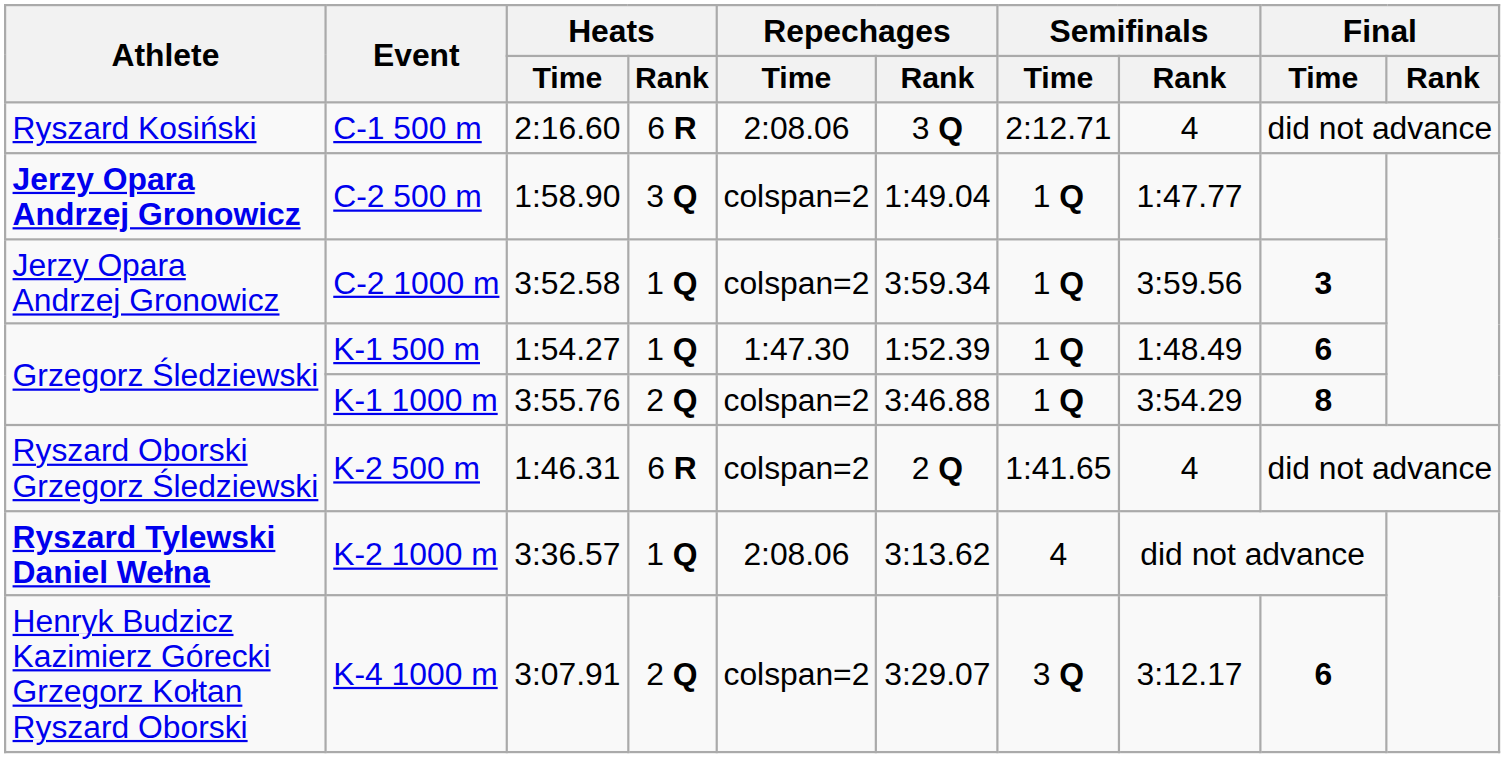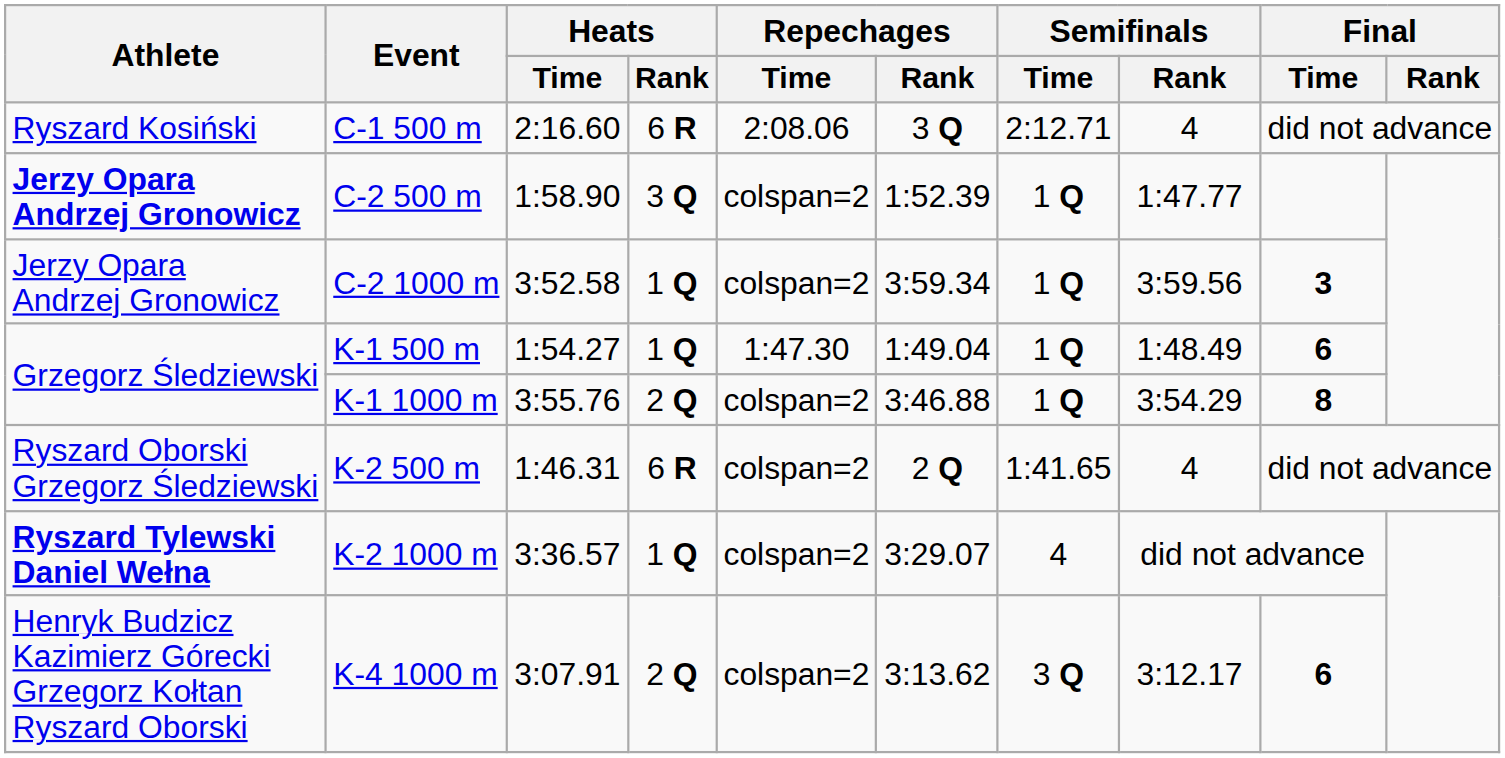(937, 196) 1:49.04 -> (937, 196) 1:52.39
(937, 350) 1:52.39 -> (937, 350) 1:49.04
(796, 554) 2:08.06 -> (796, 554) colspan=2
(937, 554) 3:13.62 -> (937, 554) 3:29.07
(937, 675) 3:29.07 -> (937, 675) 3:13.62
